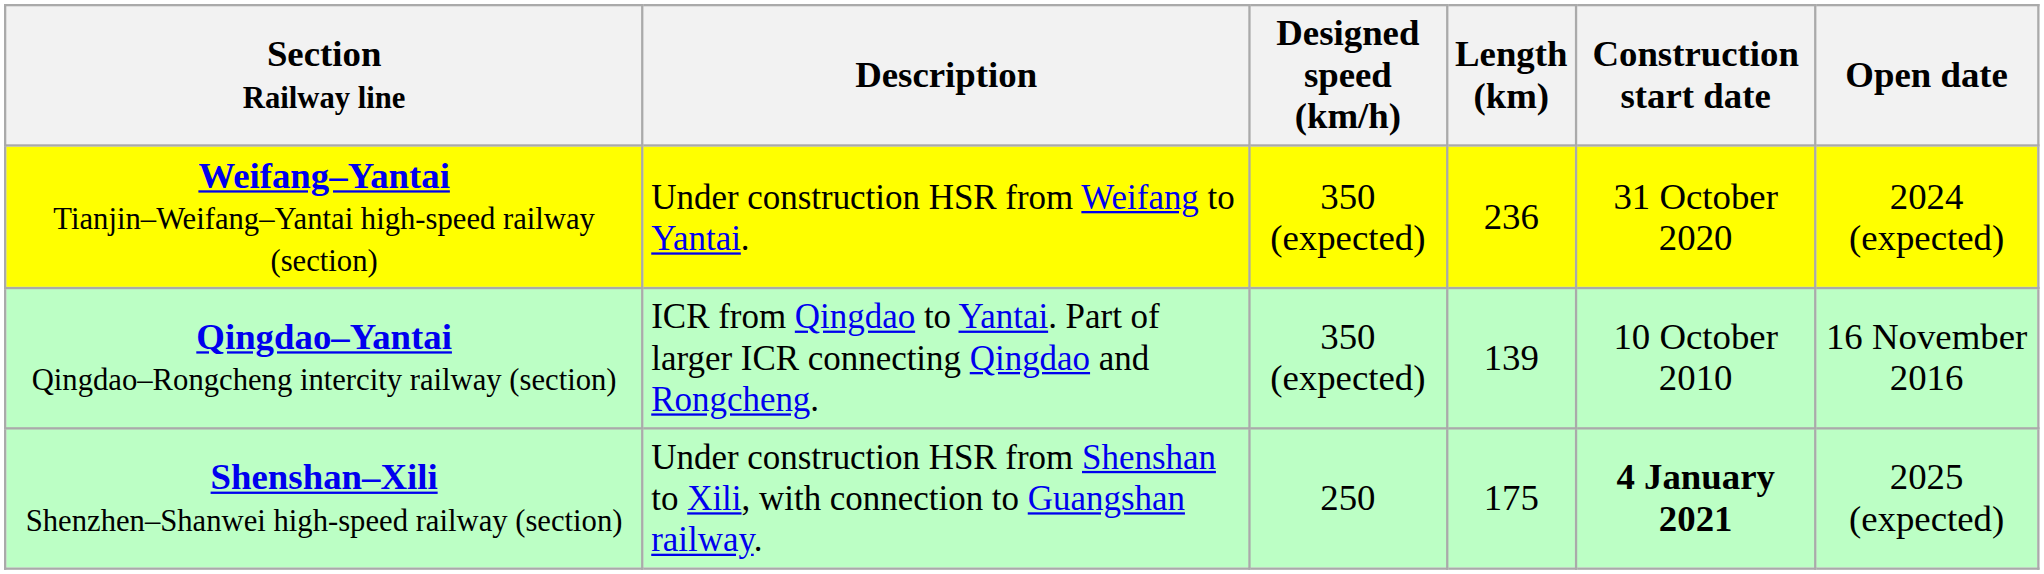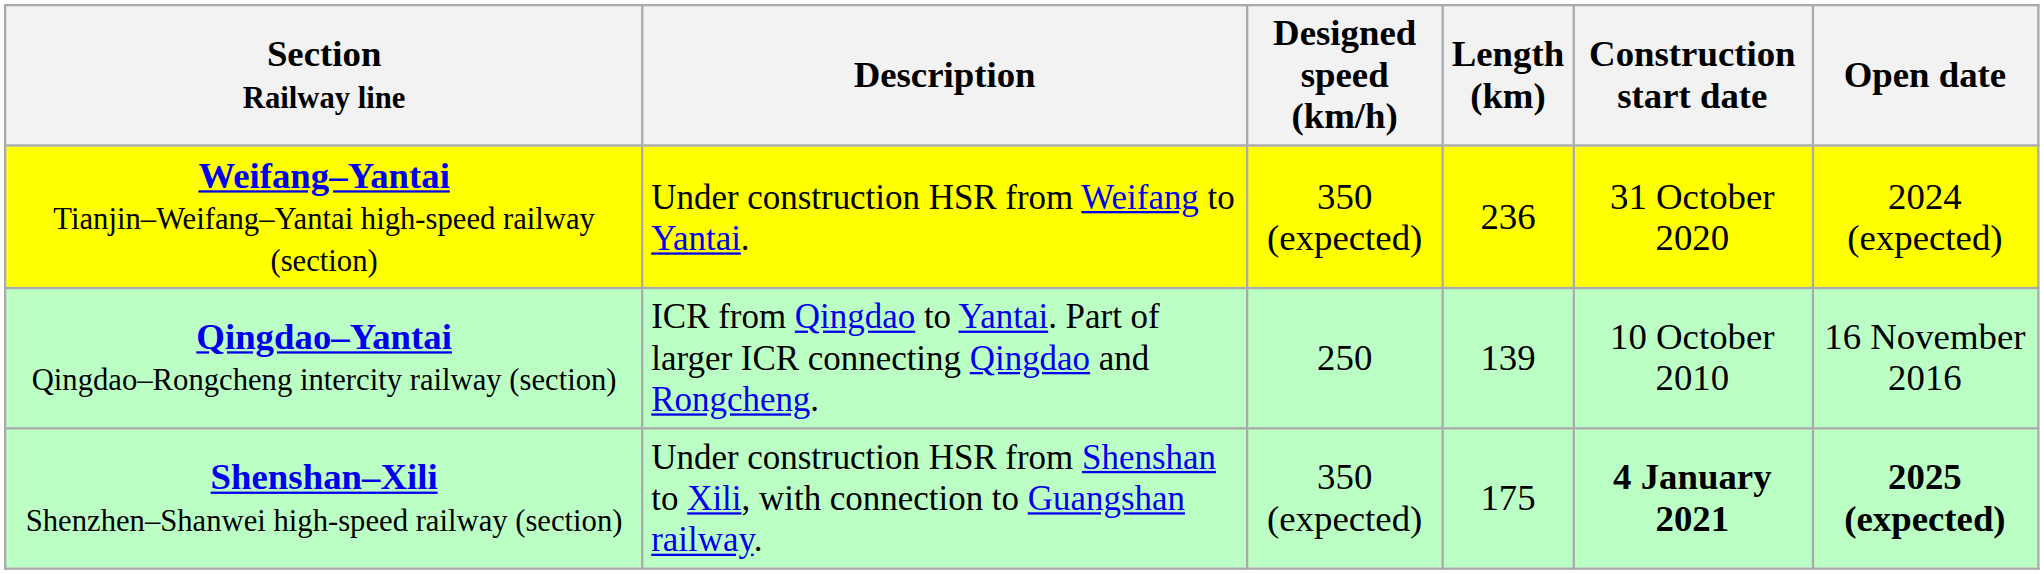(1348, 357) 350 (expected) -> (1345, 357) 250
(1348, 497) 250 -> (1345, 497) 350 (expected)
(1927, 497) normal -> (1925, 497) bold
